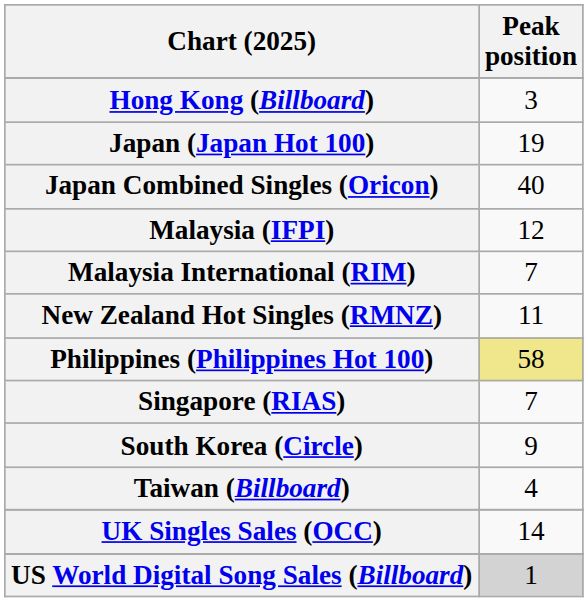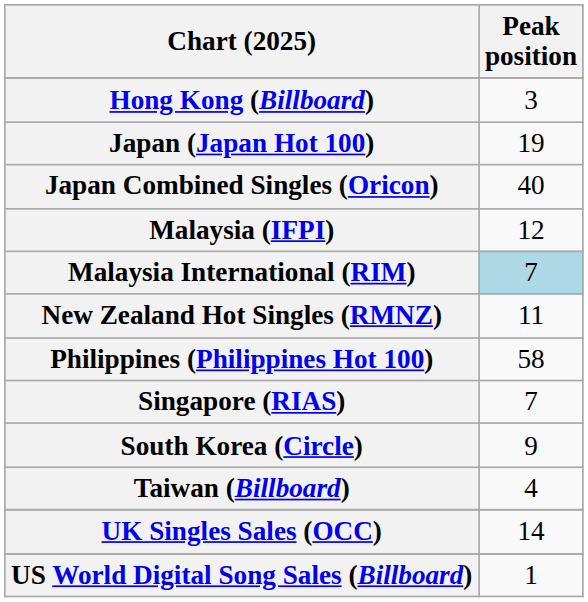(531, 272) no background -> (531, 272) lightblue background
(531, 358) khaki background -> (531, 358) no background
(531, 574) lightgrey background -> (531, 574) no background
